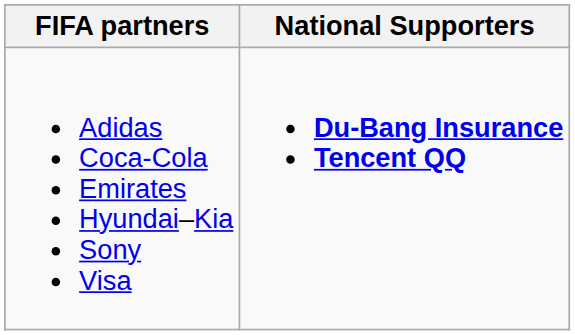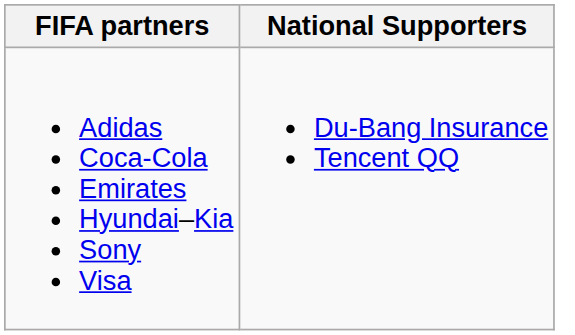(405, 143) bold -> (397, 143) normal
